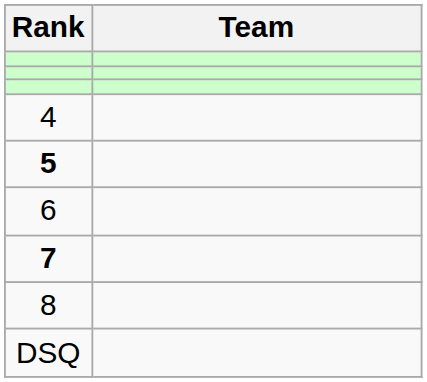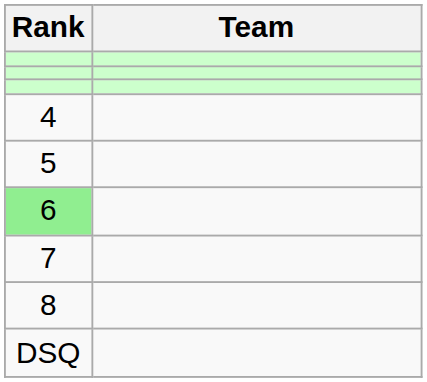(48, 163) bold -> (48, 163) normal
(48, 210) no background -> (48, 210) lightgreen background
(48, 258) bold -> (48, 258) normal
